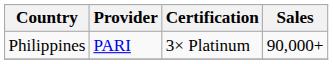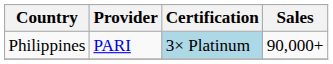(208, 45) no background -> (208, 45) lightblue background
